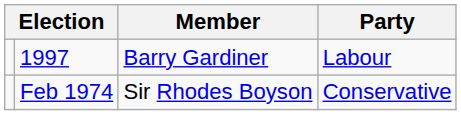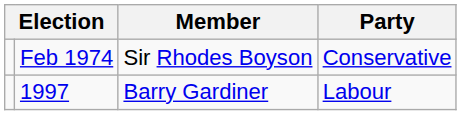rows swapped: (67, 92) <-> (45, 57)
